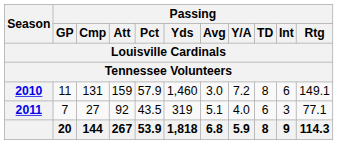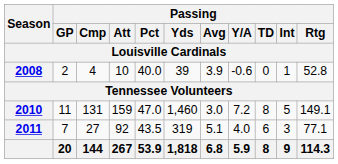+ row: (29, 71)
(150, 91) 57.9 -> (150, 110) 47.0
(286, 91) 6 -> (287, 110) 5
